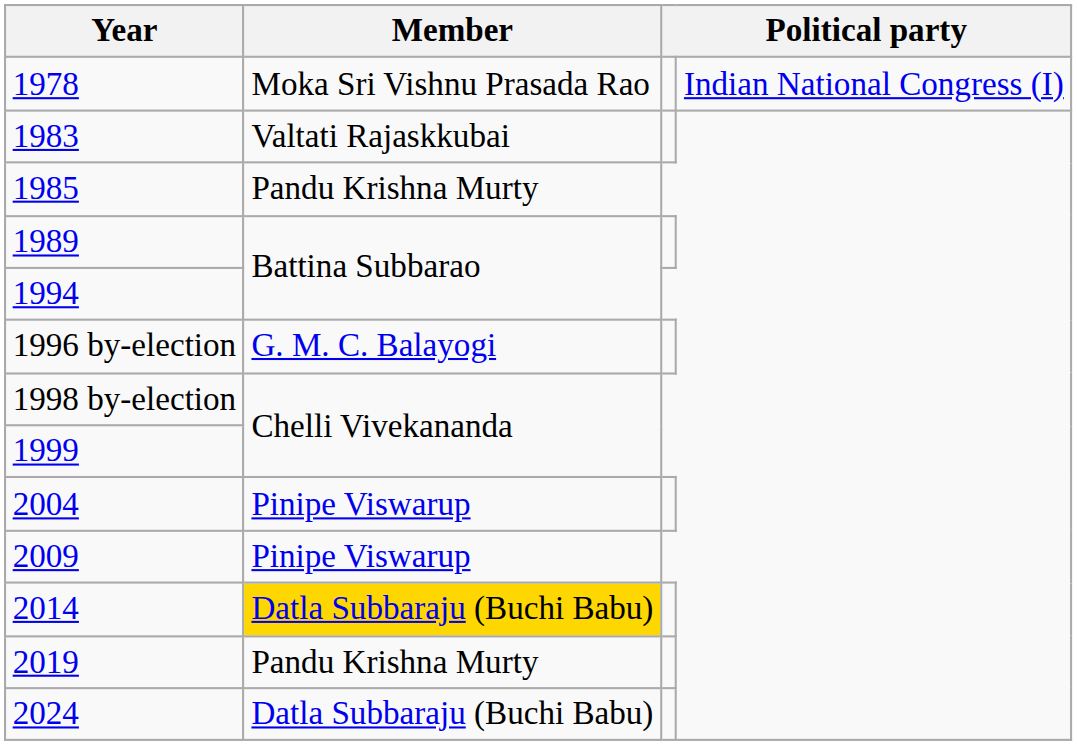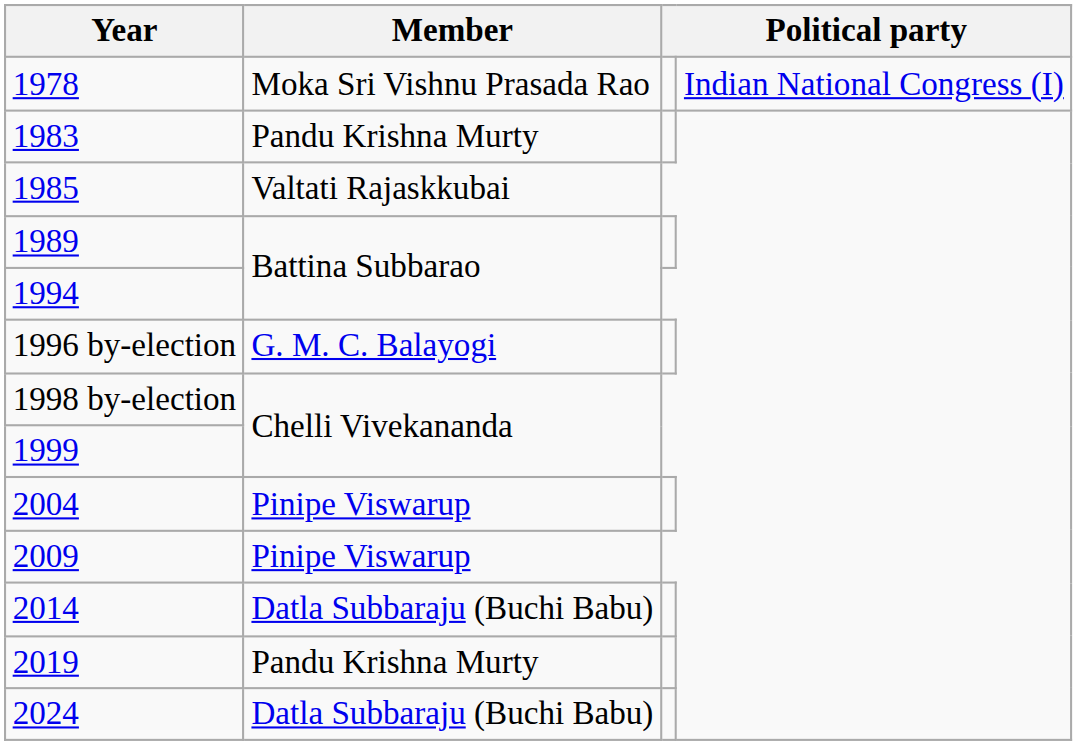(381, 135) Valtati Rajaskkubai -> (395, 135) Pandu Krishna Murty
(395, 188) Pandu Krishna Murty -> (381, 188) Valtati Rajaskkubai
(452, 608) gold background -> (452, 608) no background
